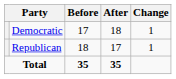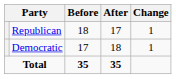rows swapped: (37, 30) <-> (37, 47)
